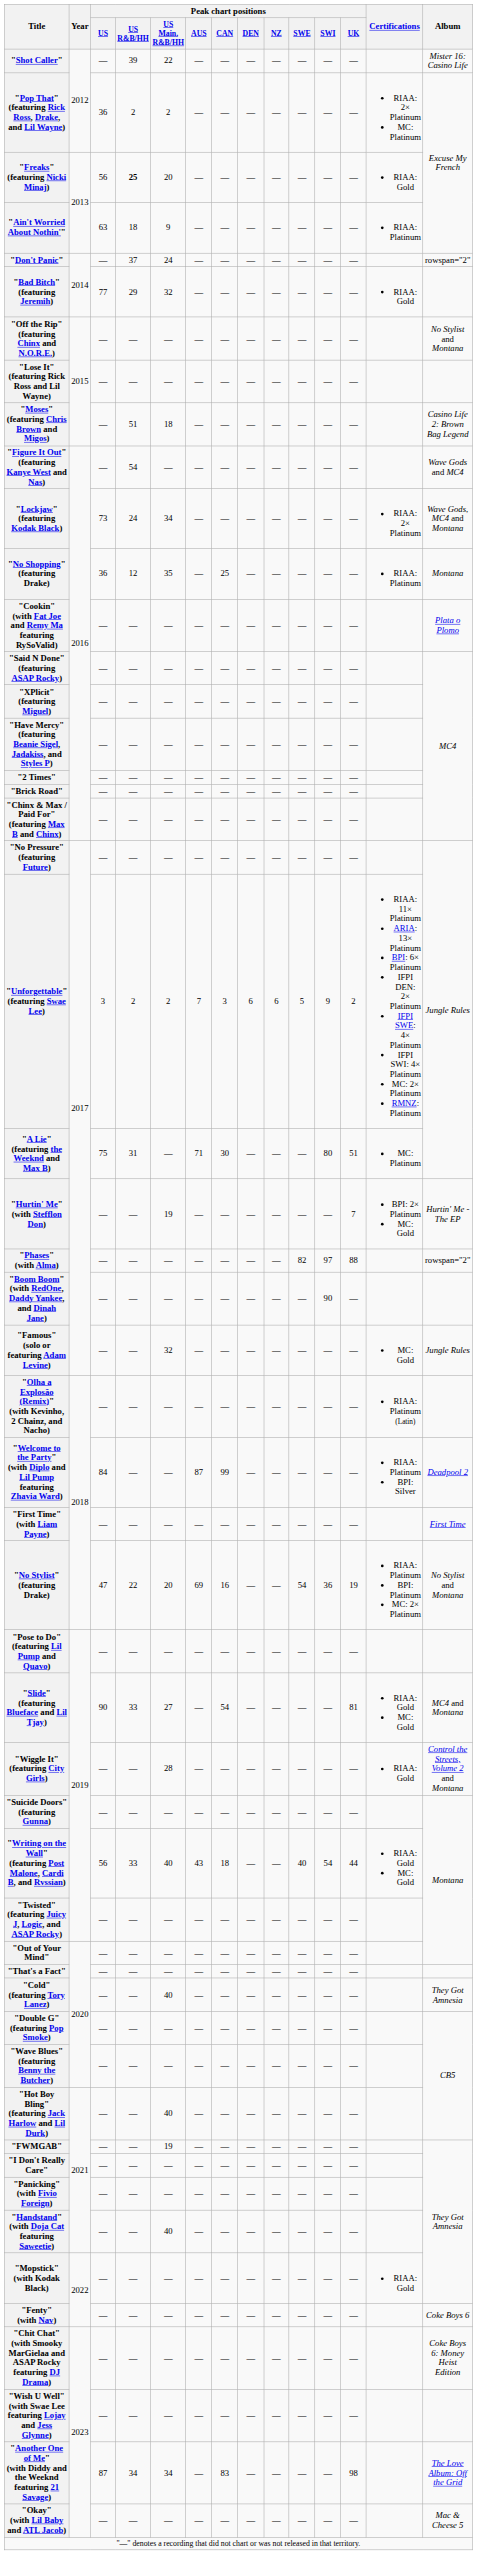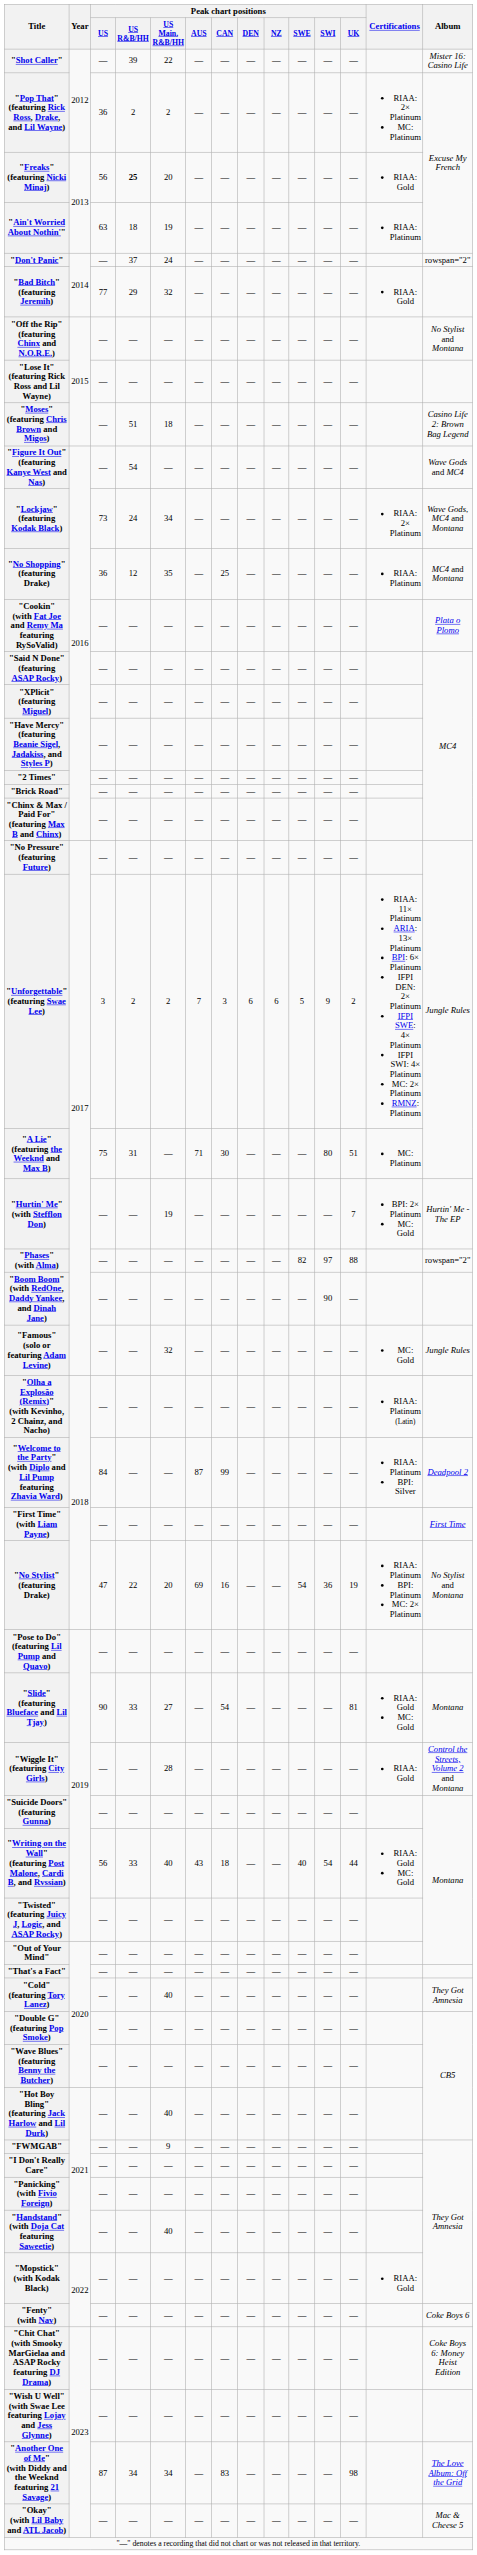(168, 228) 9 -> (168, 228) 19
(448, 574) Montana -> (448, 574) MC4 and Montana
(448, 1707) MC4 and Montana -> (448, 1707) Montana
(168, 2146) 19 -> (168, 2146) 9
